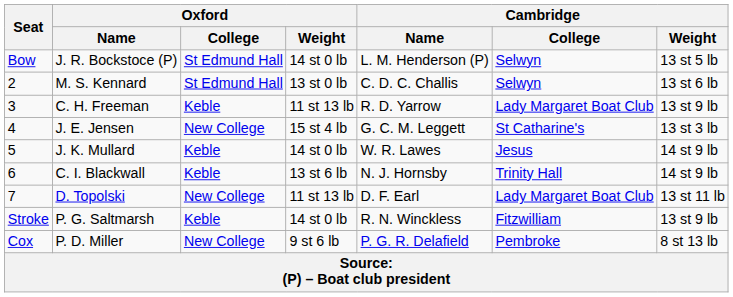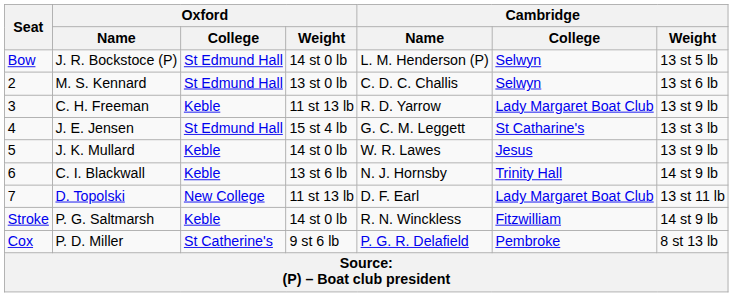(224, 128) New College -> (233, 128) St Edmund Hall
(689, 151) 14 st 9 lb -> (689, 151) 13 st 9 lb
(689, 219) 13 st 9 lb -> (689, 219) 14 st 9 lb
(224, 241) New College -> (228, 241) St Catherine's
